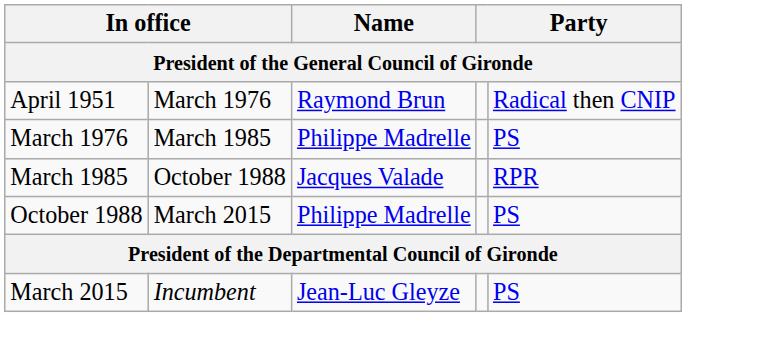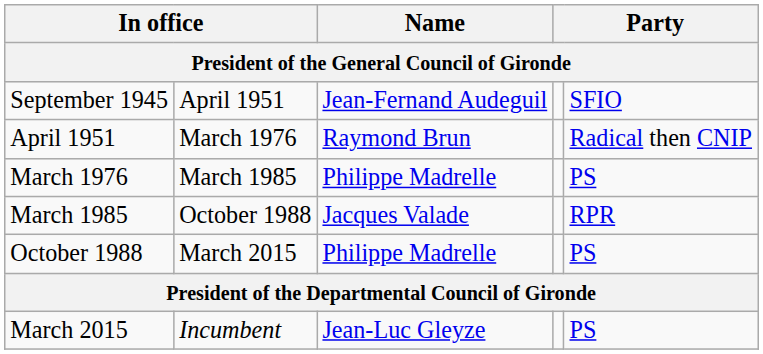+ row: (89, 100)
